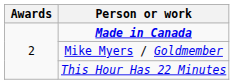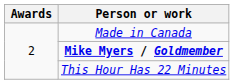(144, 32) bold -> (144, 32) normal
(144, 51) normal -> (144, 51) bold
